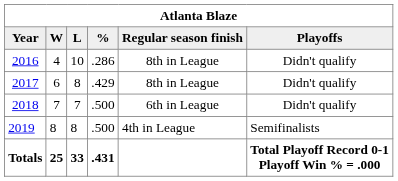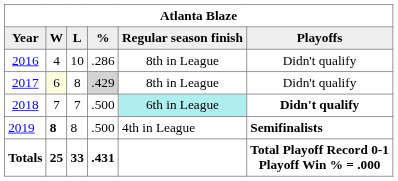(56, 82) no background -> (56, 82) lightyellow background
(103, 82) no background -> (103, 82) lightgrey background
(182, 105) no background -> (182, 105) paleturquoise background
(320, 105) normal -> (320, 105) bold
(53, 127) normal -> (53, 127) bold
(285, 127) normal -> (286, 127) bold
